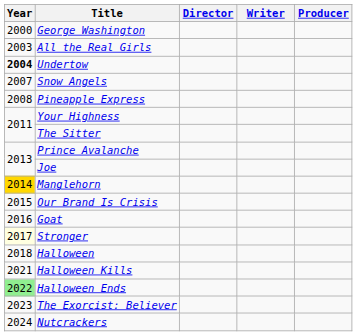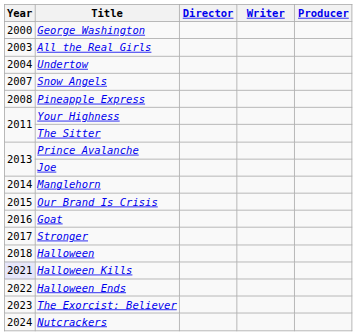(20, 64) bold -> (20, 64) normal
(20, 185) gold background -> (20, 185) no background
(20, 236) lightyellow background -> (20, 236) no background
(20, 270) no background -> (20, 270) lavender background
(20, 288) lightgreen background -> (20, 288) no background
